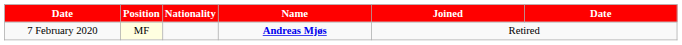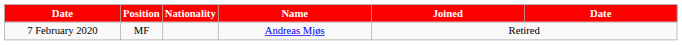(141, 31) lightyellow background -> (141, 31) no background
(295, 31) bold -> (295, 31) normal
